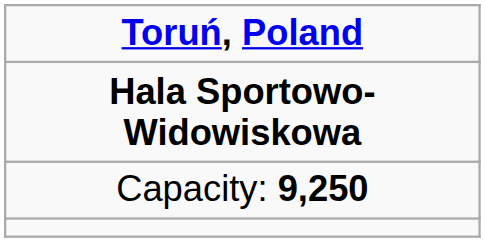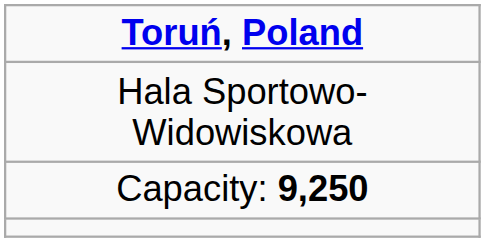(242, 111) bold -> (242, 111) normal
